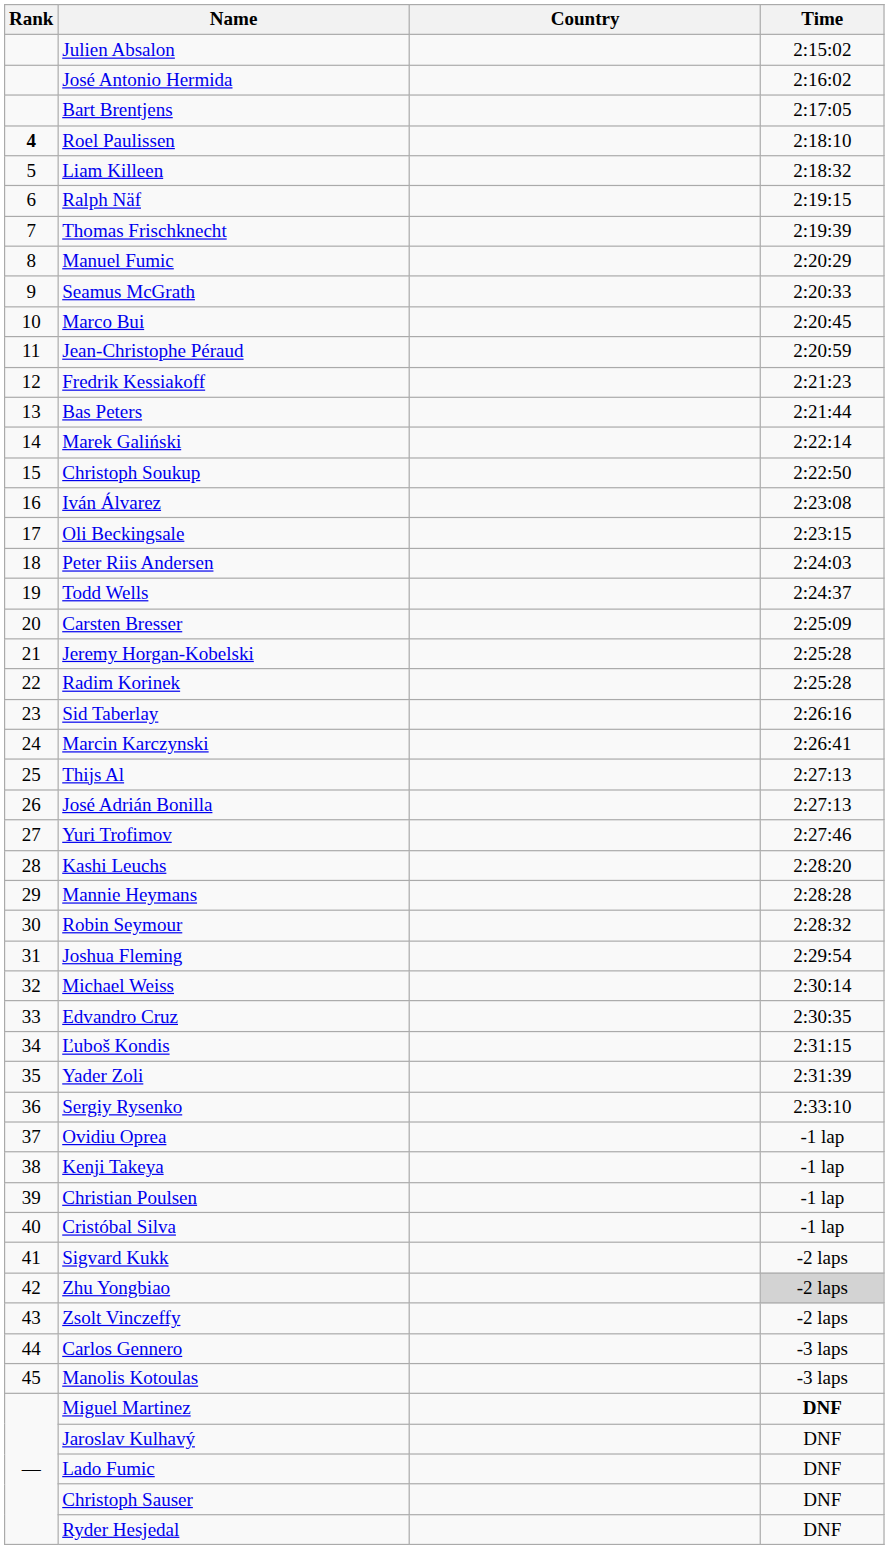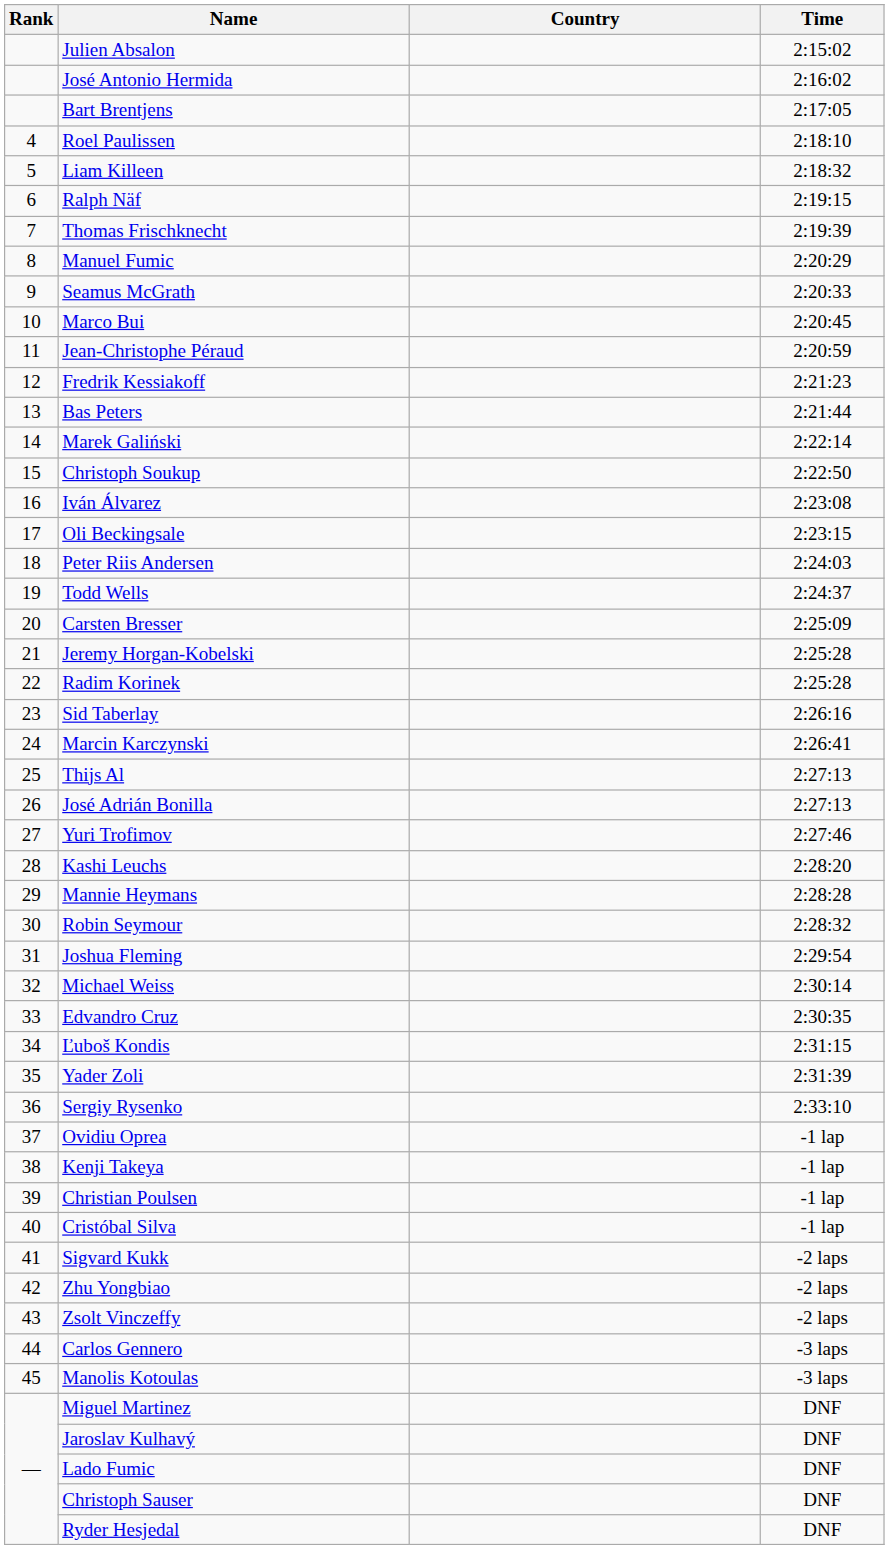(31, 140) bold -> (31, 140) normal
(822, 1287) lightgrey background -> (822, 1287) no background
(822, 1408) bold -> (822, 1408) normal
